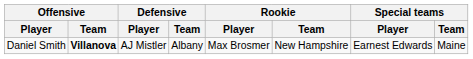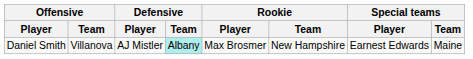(93, 45) bold -> (91, 45) normal
(187, 45) no background -> (184, 45) paleturquoise background
